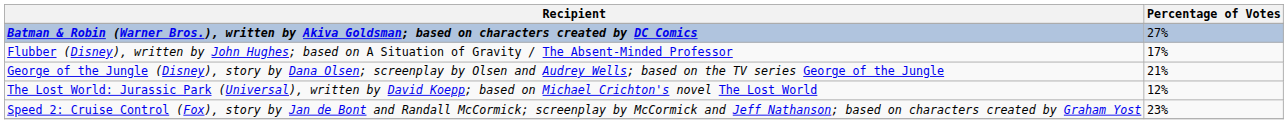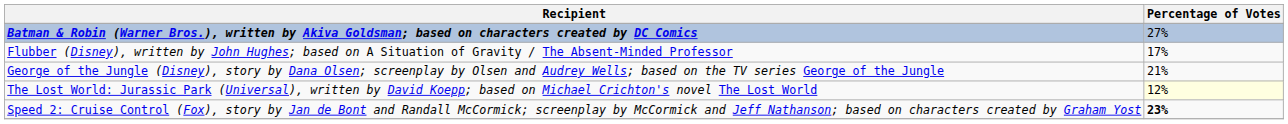(1157, 90) no background -> (1157, 90) lightyellow background
(1157, 109) normal -> (1157, 109) bold
